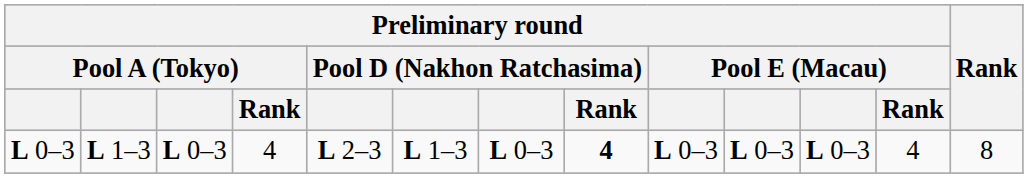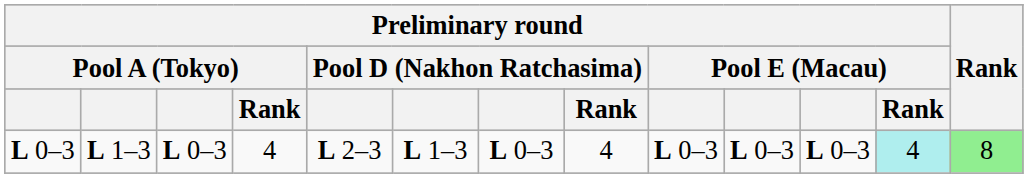(606, 151) bold -> (606, 151) normal
(913, 151) no background -> (913, 151) paleturquoise background
(987, 151) no background -> (987, 151) lightgreen background
